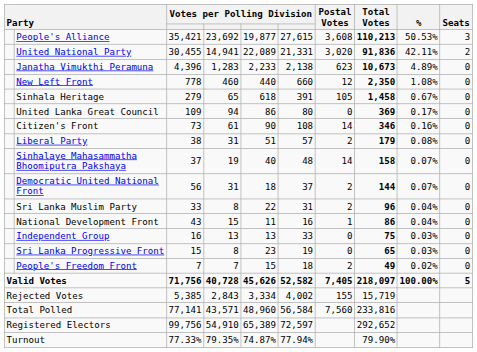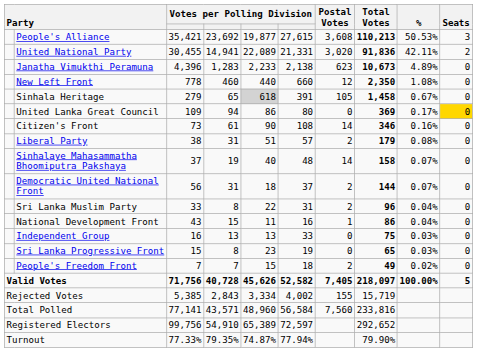(268, 96) no background -> (268, 96) lightgrey background
(467, 111) no background -> (467, 111) gold background
